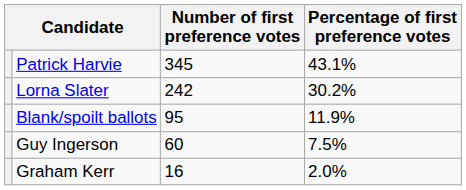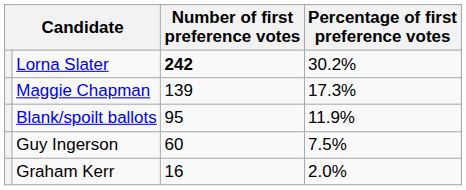- row: (69, 63)
(179, 90) normal -> (179, 63) bold
+ row: (83, 90)
